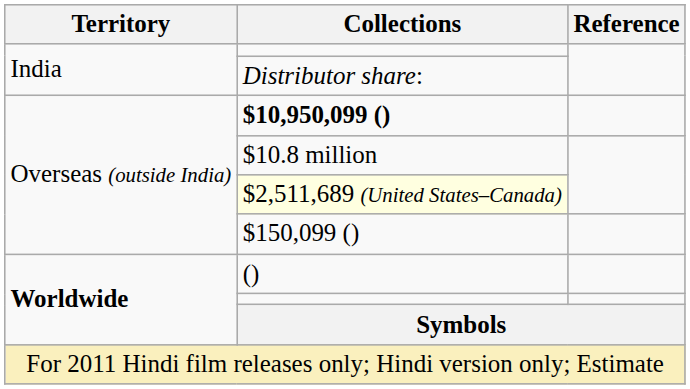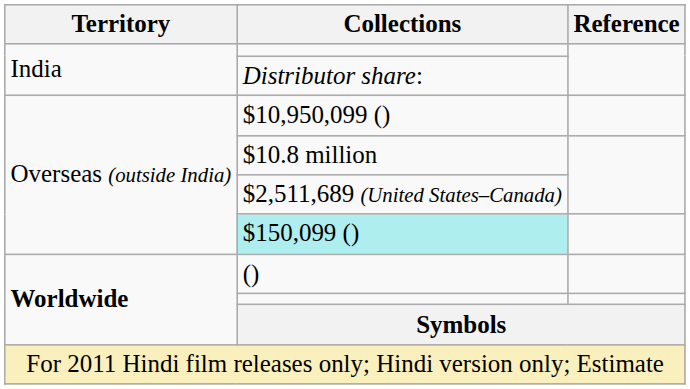(317, 114) bold -> (317, 114) normal
(402, 194) lightyellow background -> (402, 194) no background
(301, 233) no background -> (301, 233) paleturquoise background
